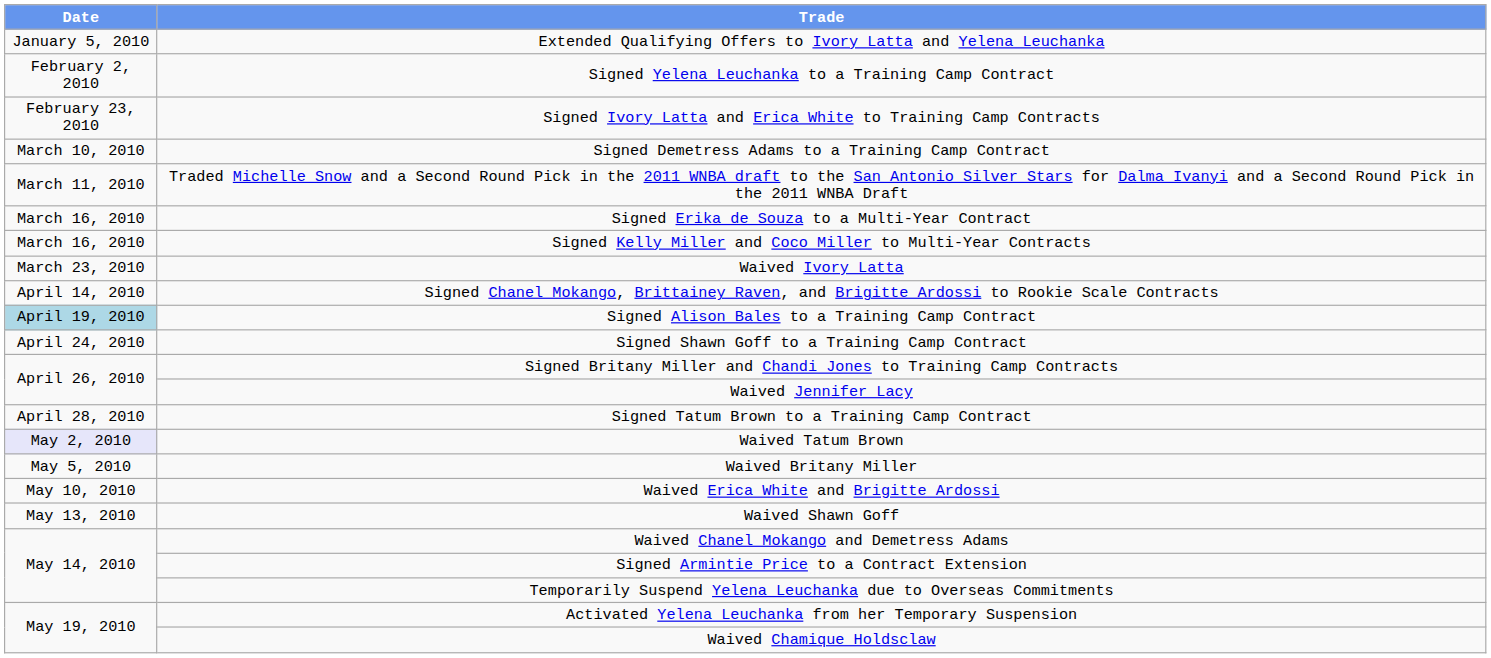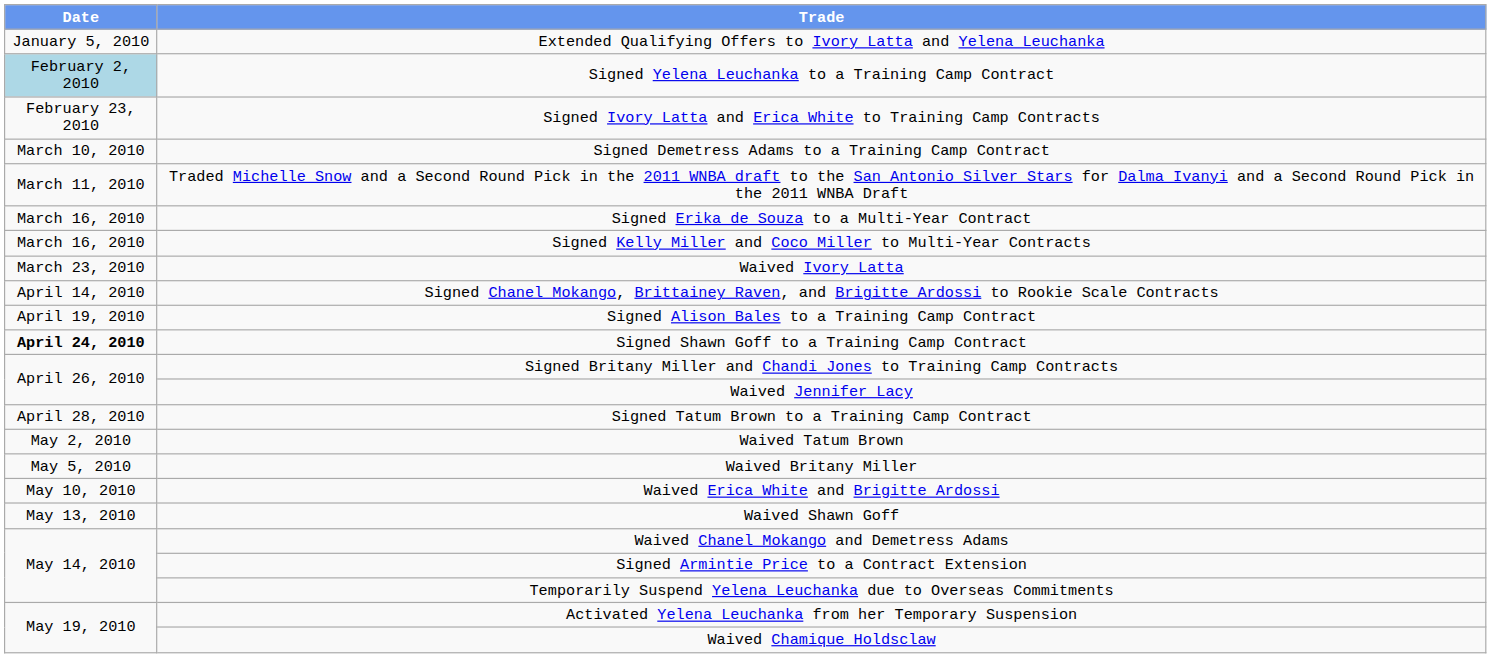(81, 75) no background -> (81, 75) lightblue background
(81, 318) lightblue background -> (81, 318) no background
(81, 342) normal -> (81, 342) bold
(81, 441) lavender background -> (81, 441) no background
